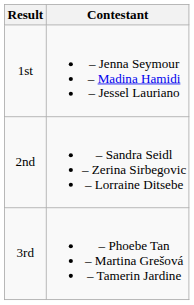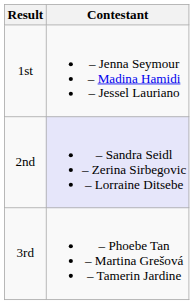(118, 170) no background -> (118, 170) lavender background
